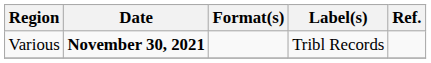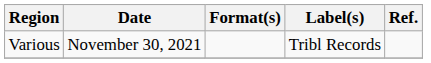(136, 44) bold -> (134, 44) normal
